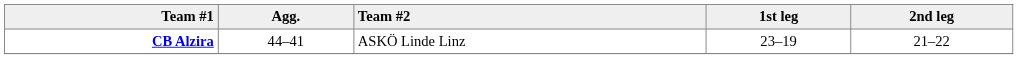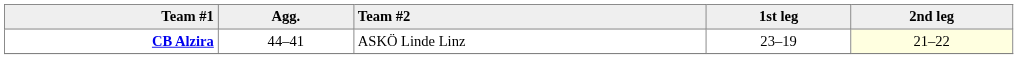(932, 41) no background -> (932, 41) lightyellow background
